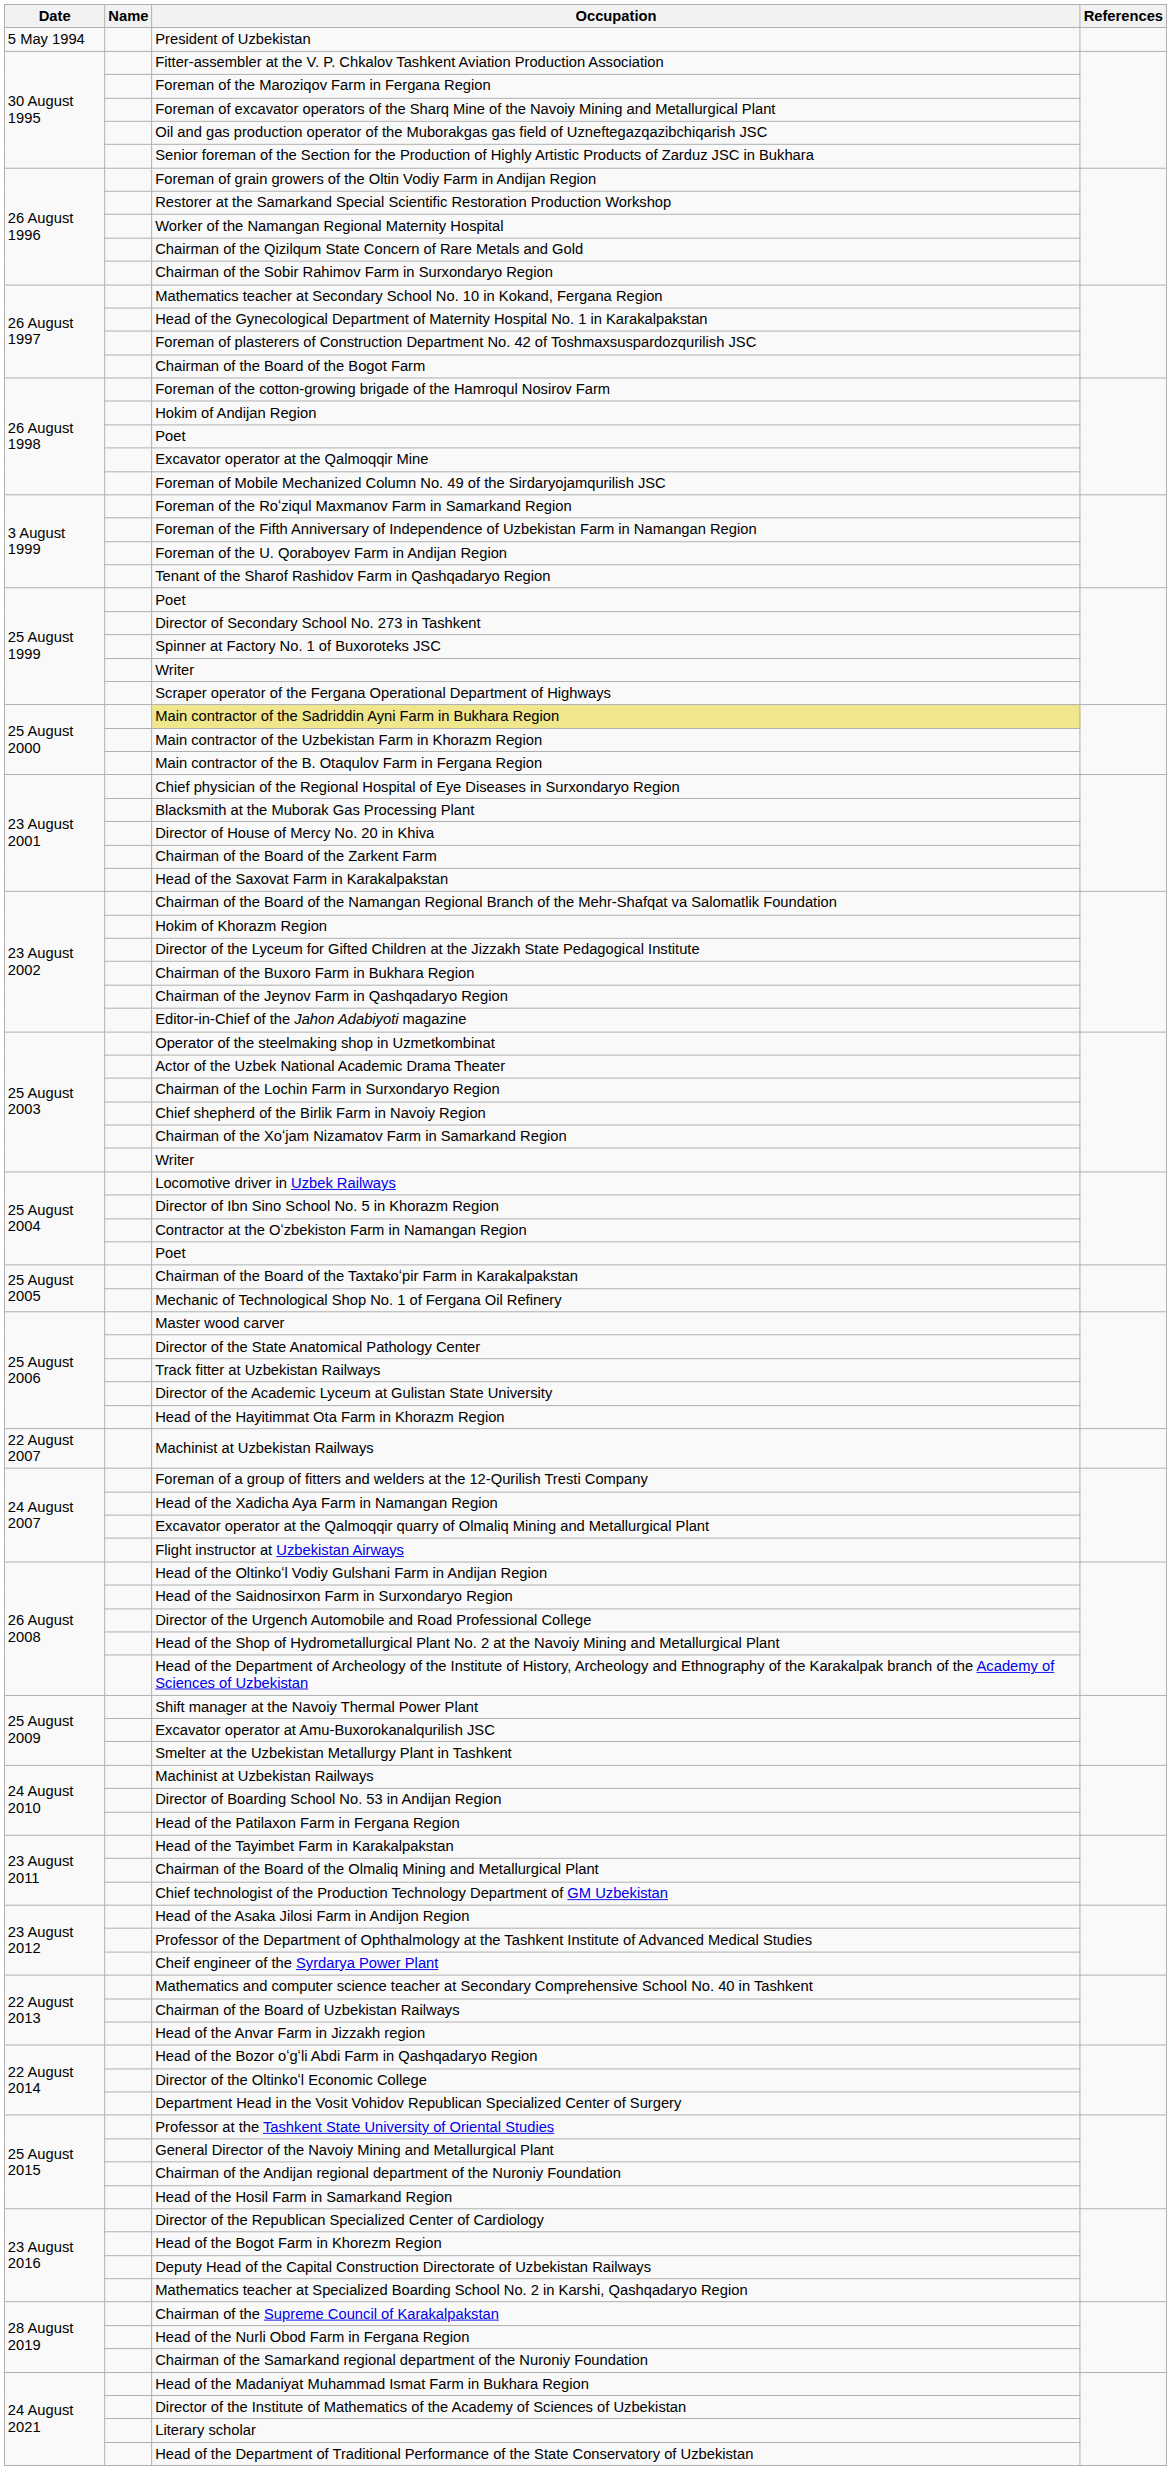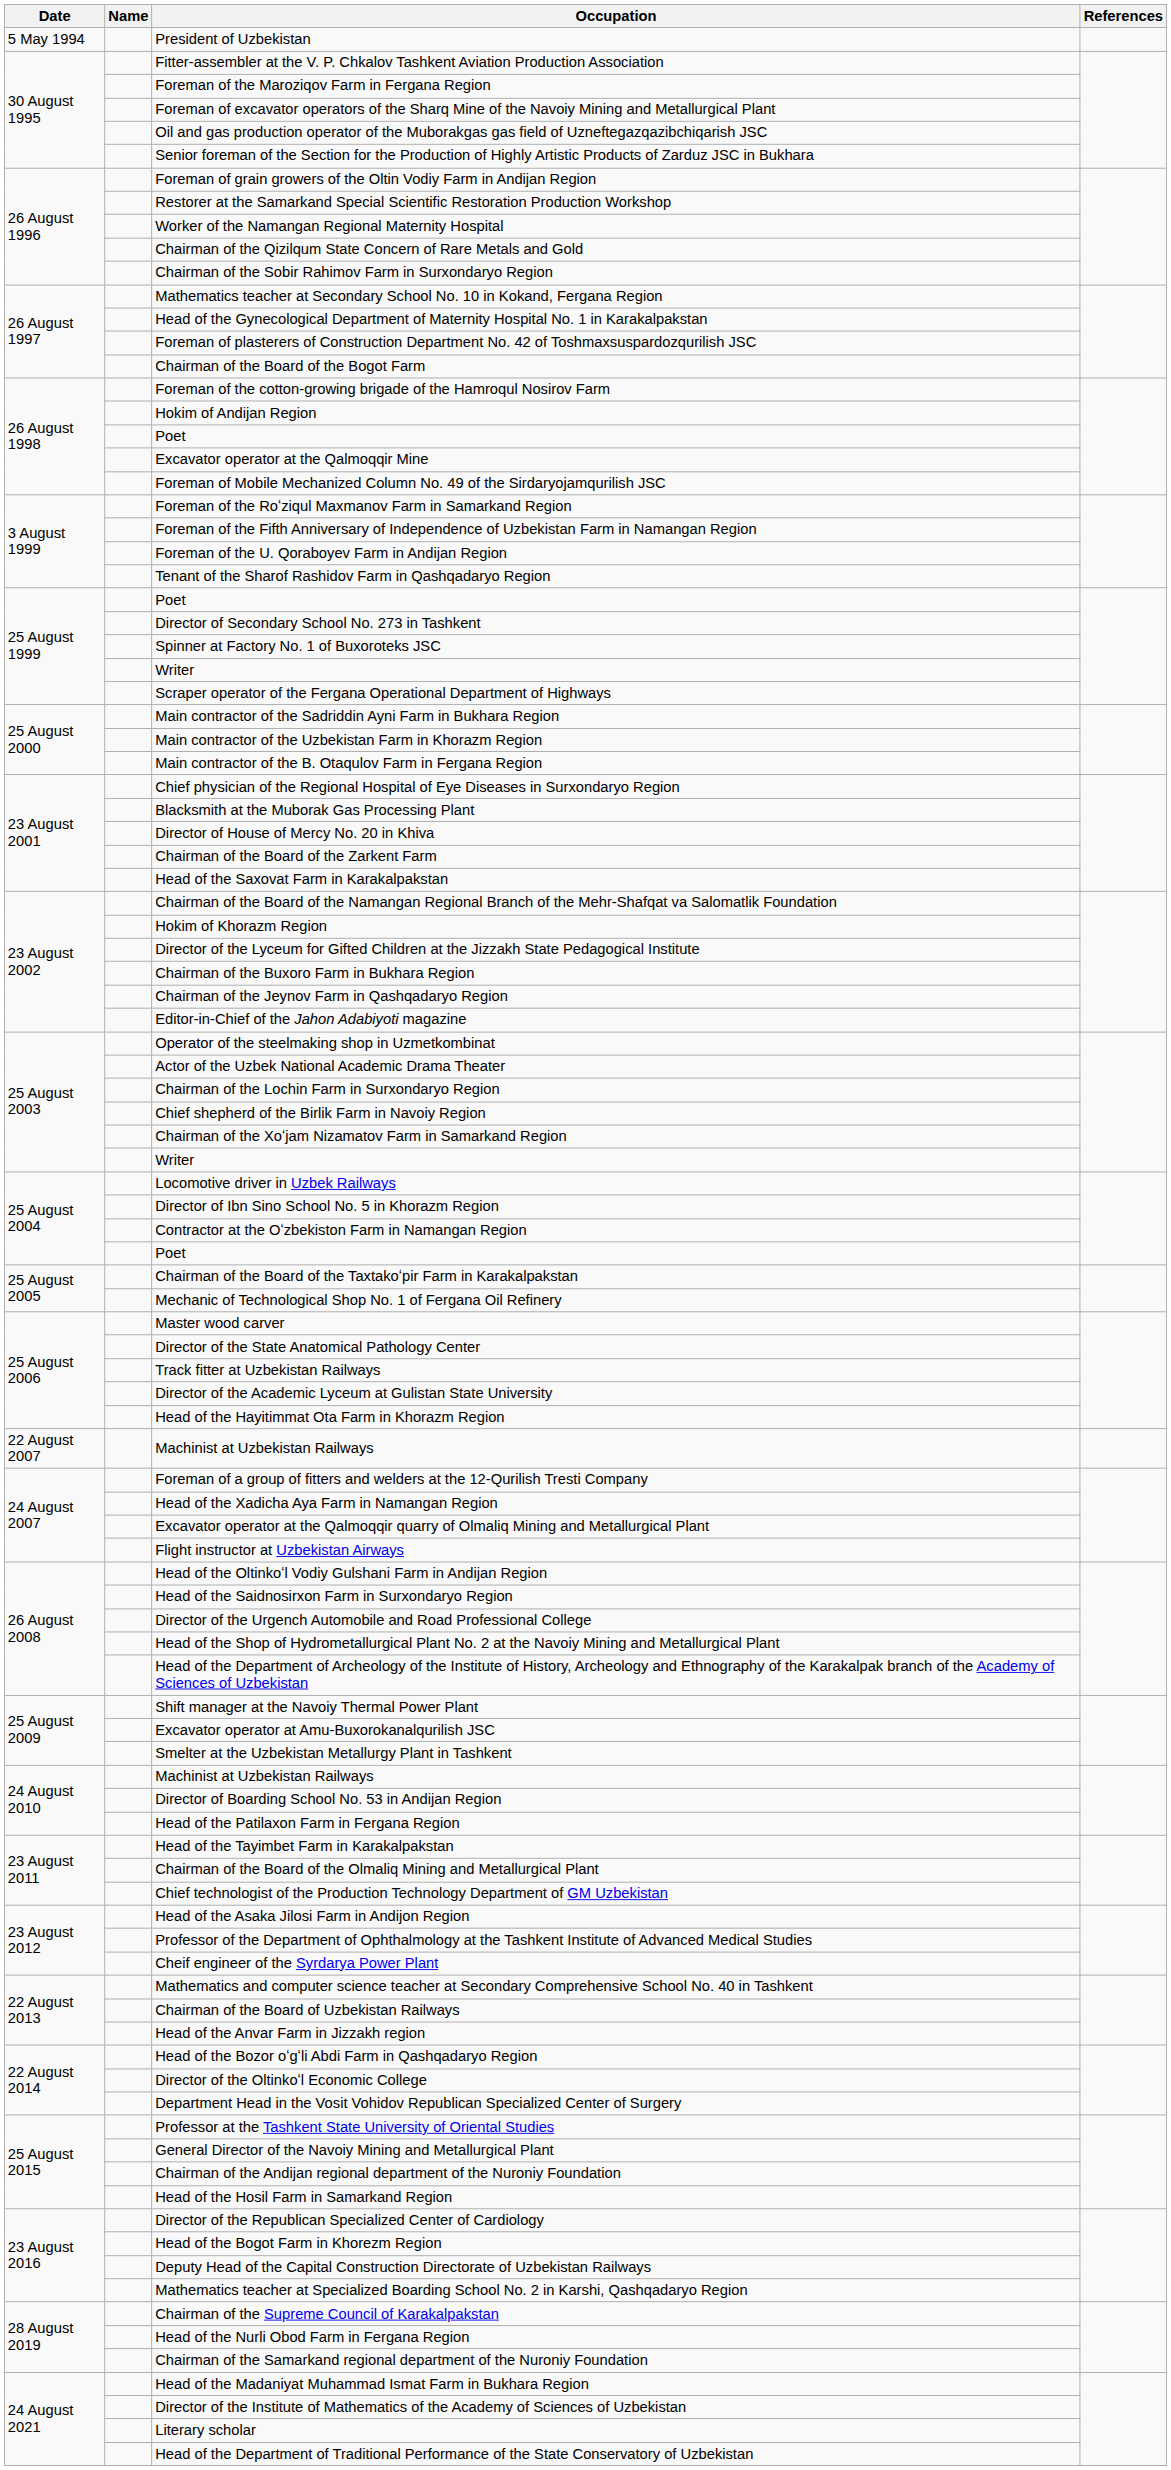(357, 716) khaki background -> (357, 716) no background
